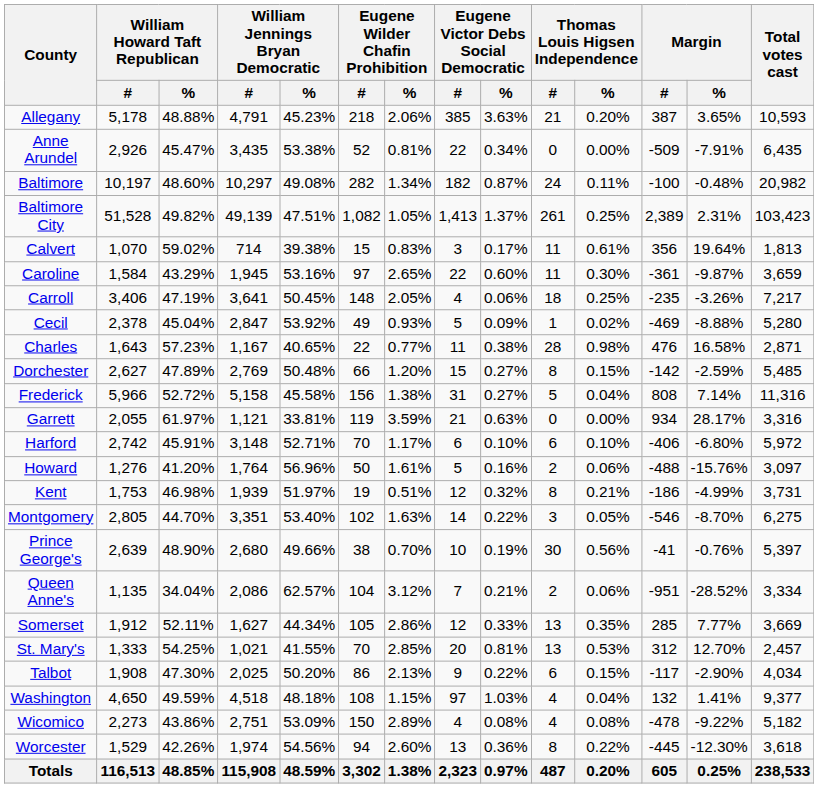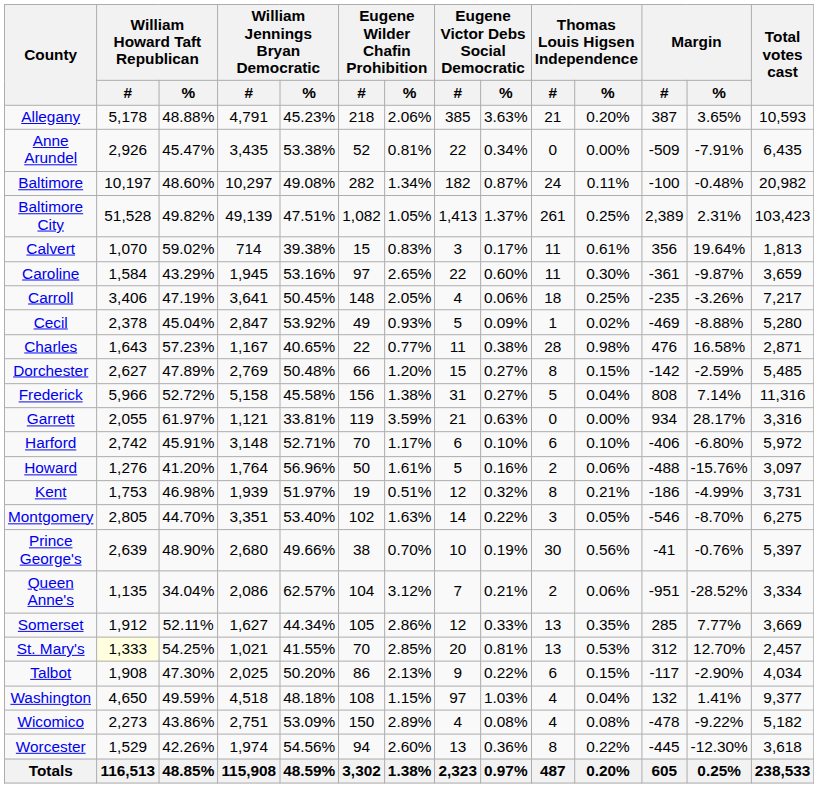(128, 649) no background -> (128, 649) lightyellow background
